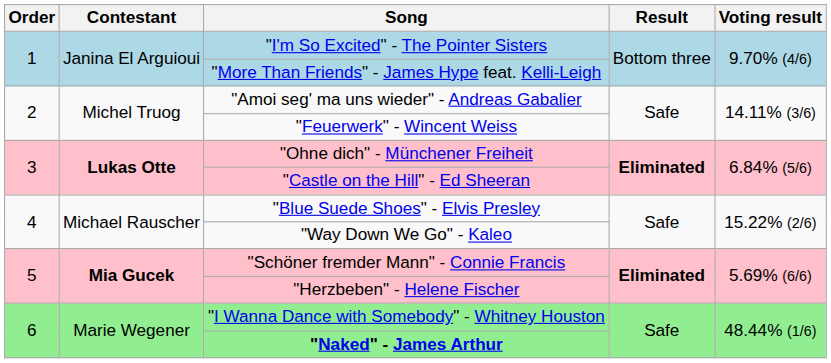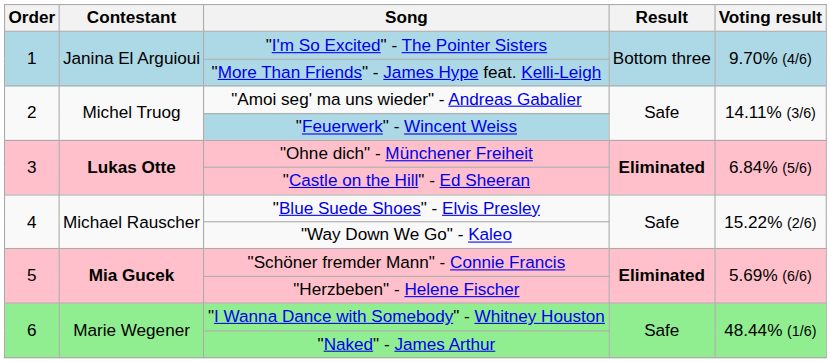(406, 126) no background -> (406, 126) lightblue background
(406, 343) bold -> (406, 343) normal
